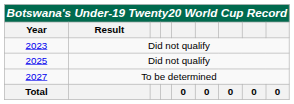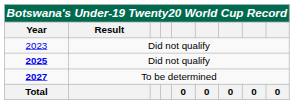(36, 61) normal -> (36, 61) bold
(36, 76) normal -> (36, 76) bold
